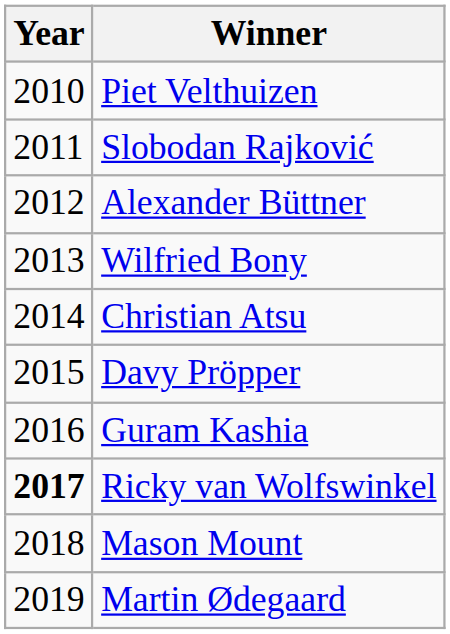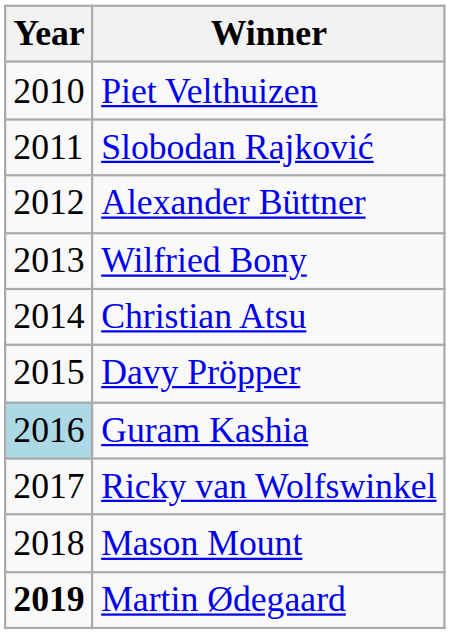(49, 429) no background -> (49, 429) lightblue background
(49, 486) bold -> (49, 486) normal
(49, 599) normal -> (49, 599) bold
